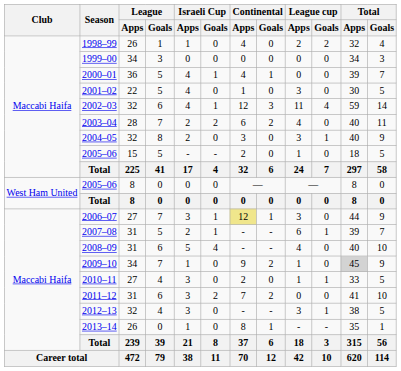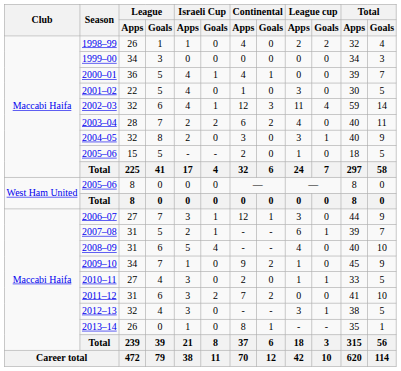(243, 216) khaki background -> (243, 216) no background
(354, 264) lightgrey background -> (354, 264) no background
